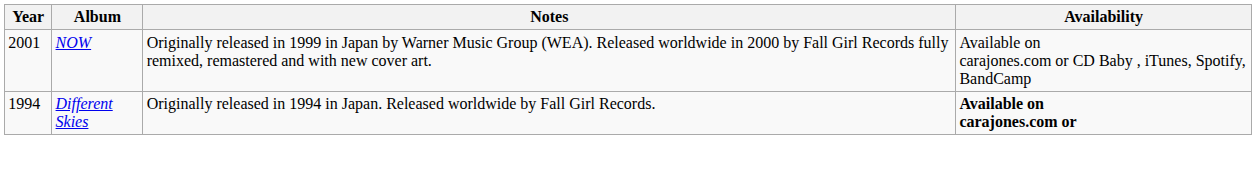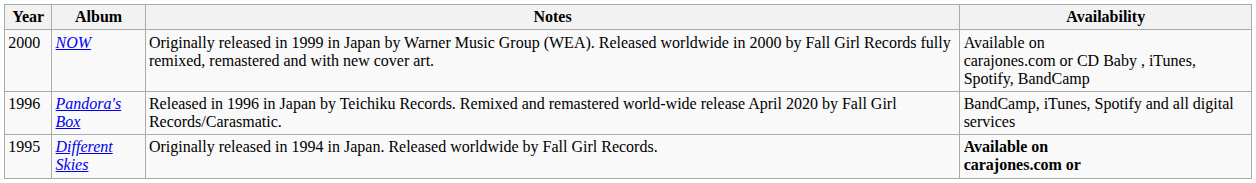(24, 42) 2001 -> (24, 42) 2000
+ row: (88, 112)
(24, 103) 1994 -> (24, 147) 1995
